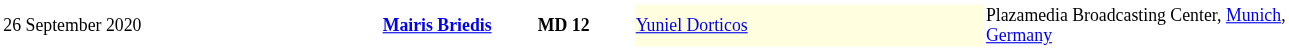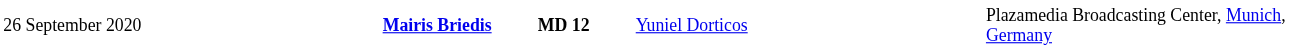(692, 25) lightyellow background -> (692, 25) no background
